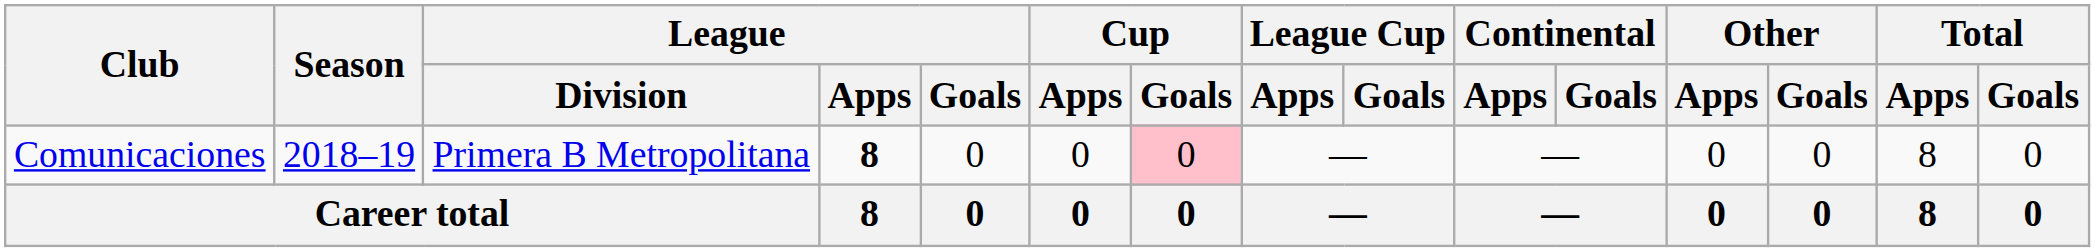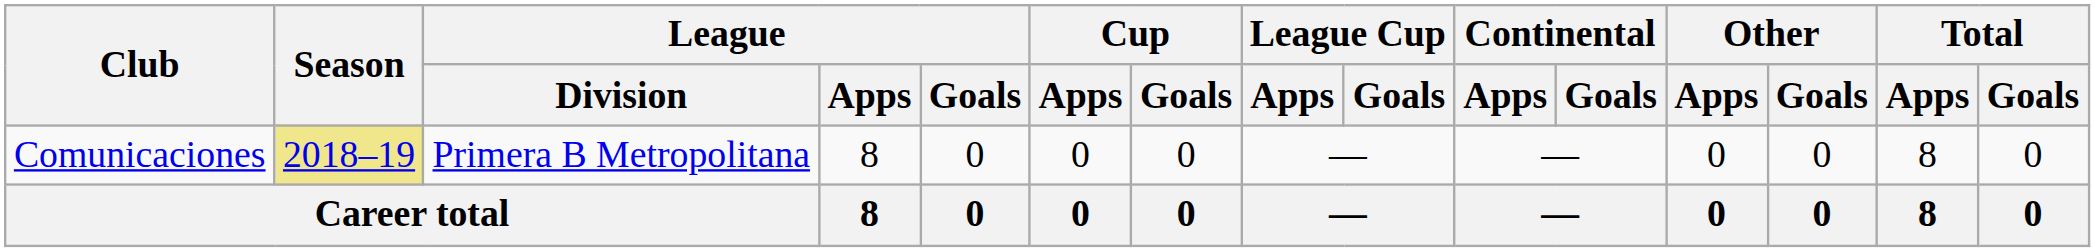(349, 154) no background -> (349, 154) khaki background
(869, 154) bold -> (869, 154) normal
(1186, 154) pink background -> (1186, 154) no background
